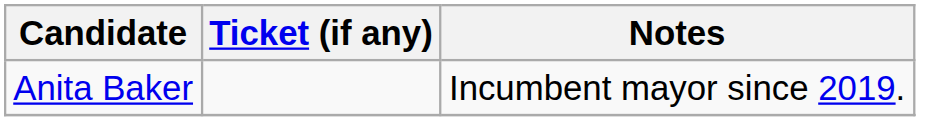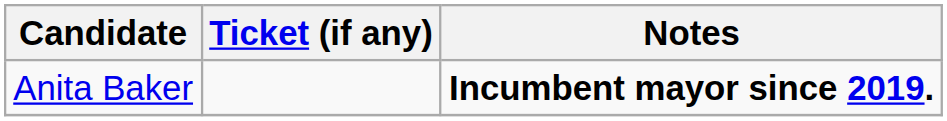(677, 88) normal -> (692, 88) bold
